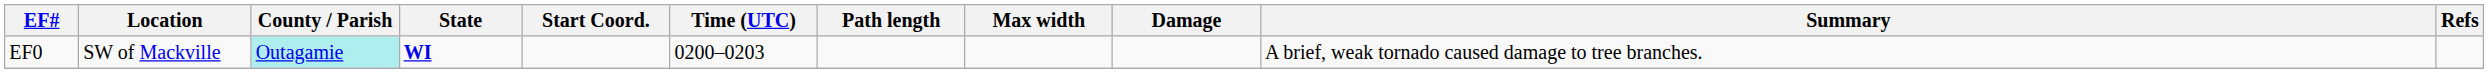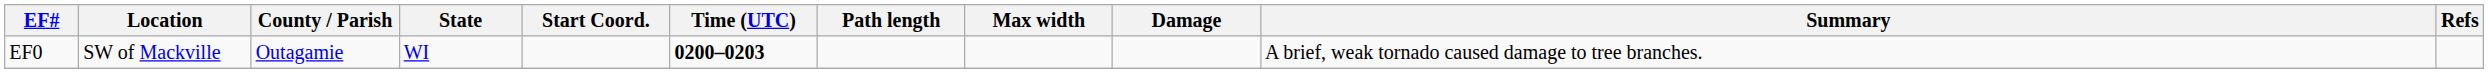(300, 52) paleturquoise background -> (300, 52) no background
(418, 52) bold -> (416, 52) normal
(719, 52) normal -> (719, 52) bold
